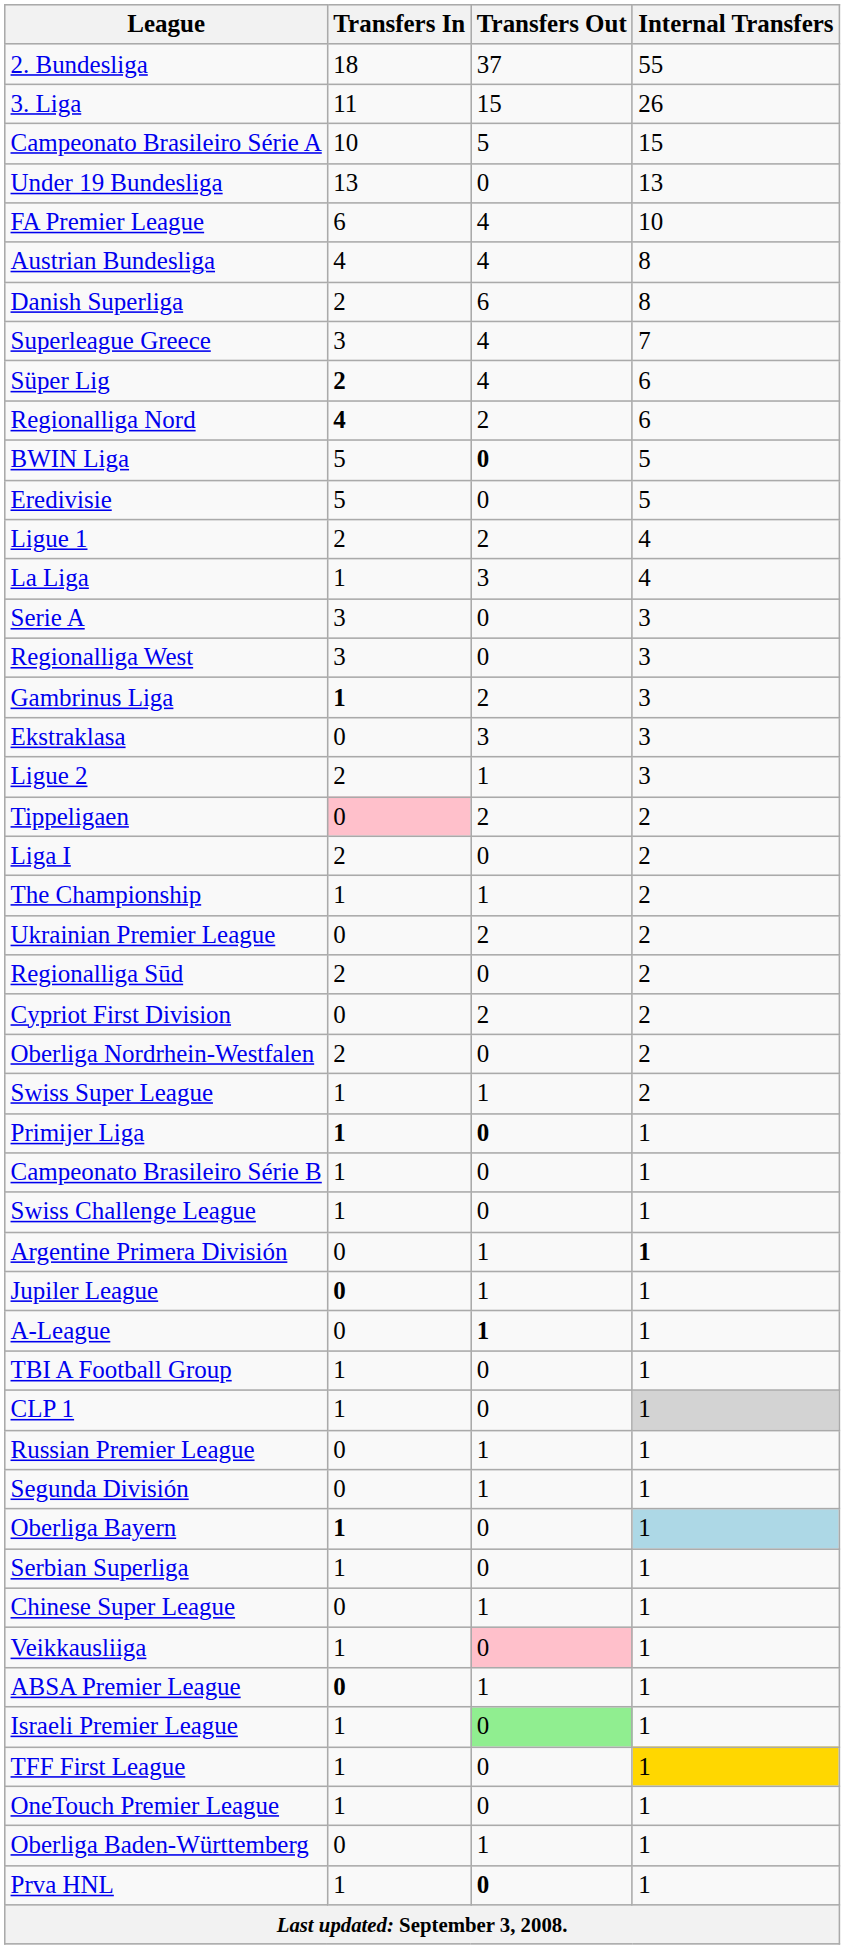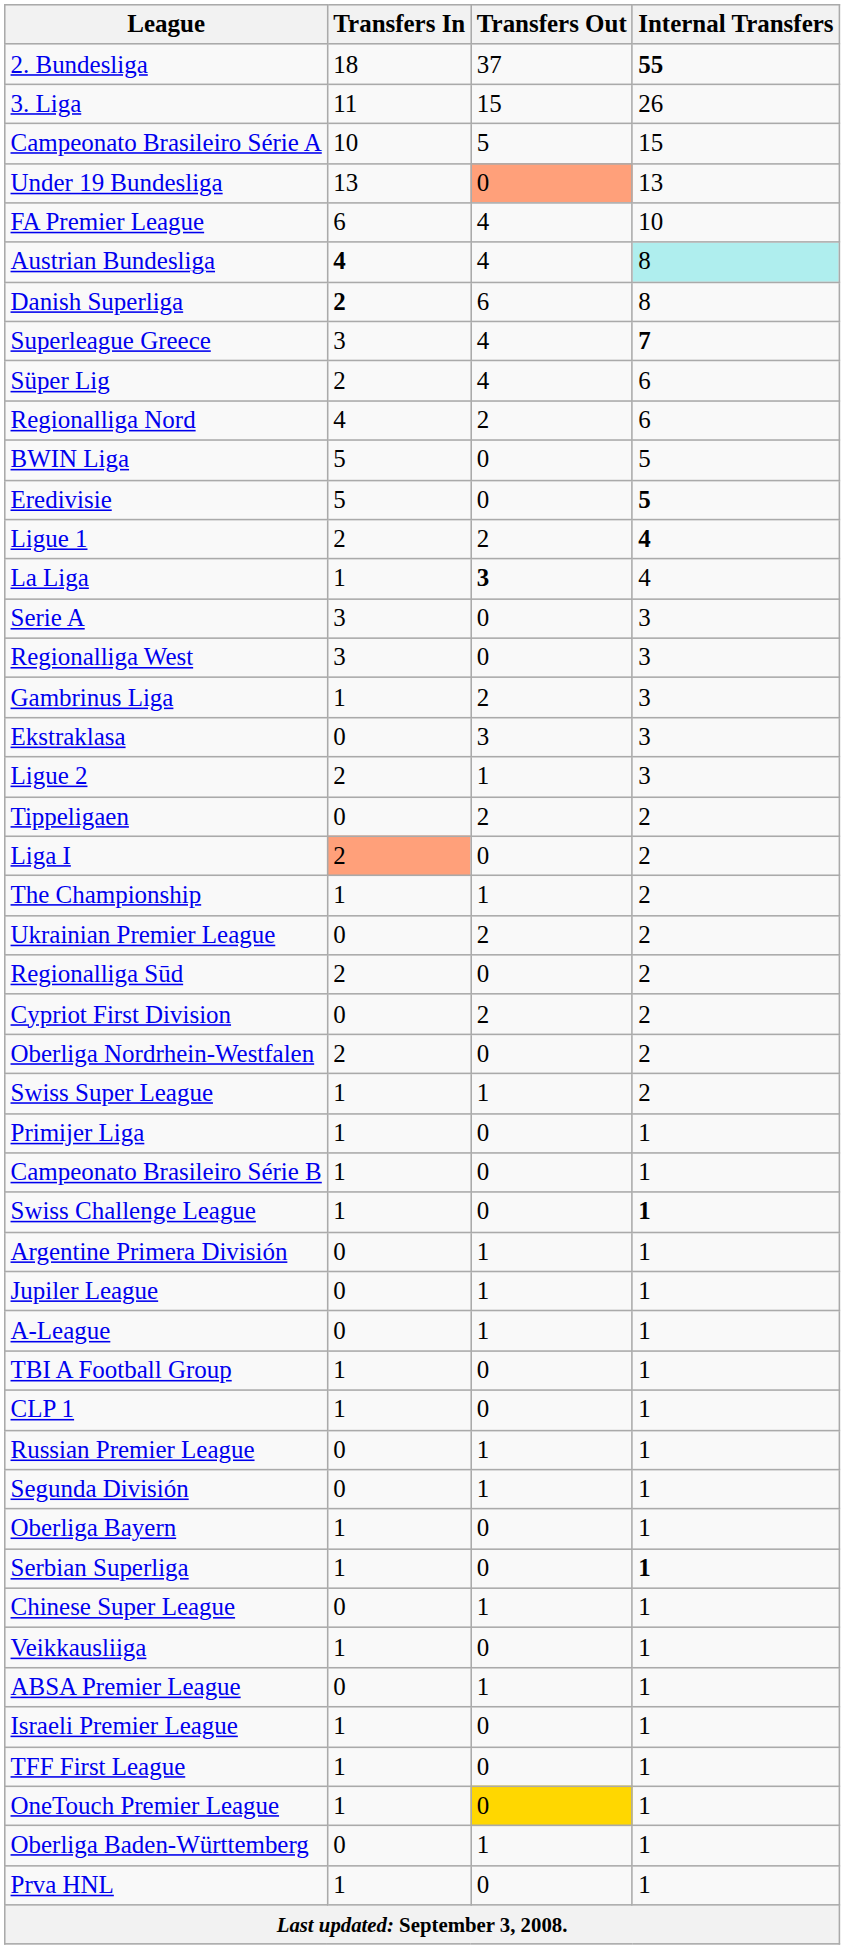(651, 63) normal -> (651, 63) bold
(483, 182) no background -> (483, 182) lightsalmon background
(340, 261) normal -> (340, 261) bold
(644, 261) no background -> (644, 261) paleturquoise background
(340, 301) normal -> (340, 301) bold
(644, 340) normal -> (644, 340) bold
(340, 380) bold -> (340, 380) normal
(340, 420) bold -> (340, 420) normal
(483, 459) bold -> (483, 459) normal
(644, 499) normal -> (644, 499) bold
(644, 538) normal -> (644, 538) bold
(483, 578) normal -> (483, 578) bold
(340, 697) bold -> (340, 697) normal
(340, 815) pink background -> (340, 815) no background
(340, 855) no background -> (340, 855) lightsalmon background
(340, 1132) bold -> (340, 1132) normal
(483, 1132) bold -> (483, 1132) normal
(644, 1211) normal -> (644, 1211) bold
(644, 1251) bold -> (644, 1251) normal
(340, 1291) bold -> (340, 1291) normal
(483, 1330) bold -> (483, 1330) normal
(644, 1409) lightgrey background -> (644, 1409) no background
(340, 1528) bold -> (340, 1528) normal
(644, 1528) lightblue background -> (644, 1528) no background
(644, 1568) normal -> (644, 1568) bold
(483, 1647) pink background -> (483, 1647) no background
(340, 1686) bold -> (340, 1686) normal
(483, 1726) lightgreen background -> (483, 1726) no background
(644, 1766) gold background -> (644, 1766) no background
(483, 1805) no background -> (483, 1805) gold background
(483, 1884) bold -> (483, 1884) normal
